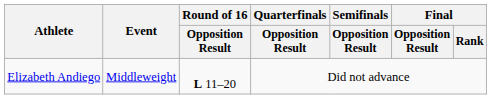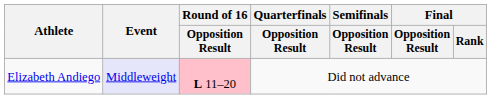(141, 76) no background -> (141, 76) lavender background
(215, 84) no background -> (215, 84) pink background
